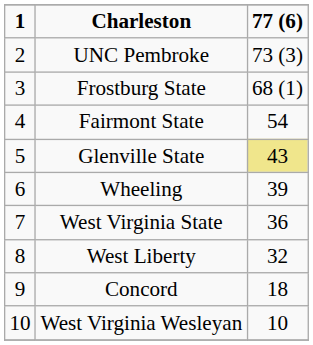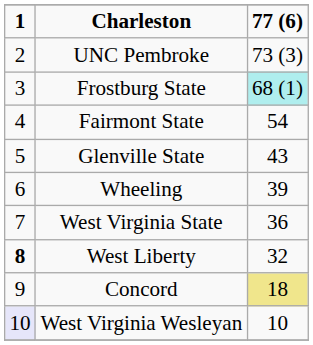(277, 88) no background -> (277, 88) paleturquoise background
(277, 155) khaki background -> (277, 155) no background
(20, 255) normal -> (20, 255) bold
(277, 289) no background -> (277, 289) khaki background
(20, 322) no background -> (20, 322) lavender background
